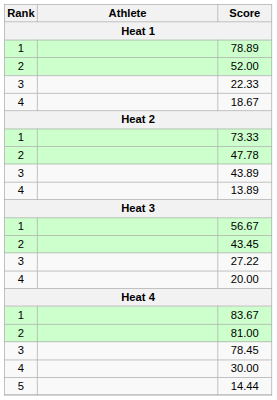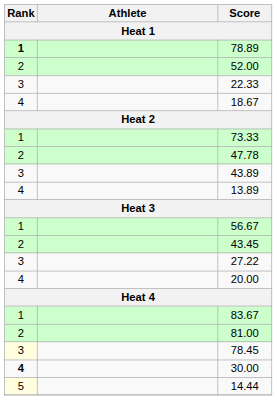(21, 48) normal -> (21, 48) bold
(21, 350) no background -> (21, 350) lightyellow background
(21, 368) normal -> (21, 368) bold
(21, 386) no background -> (21, 386) lightyellow background
